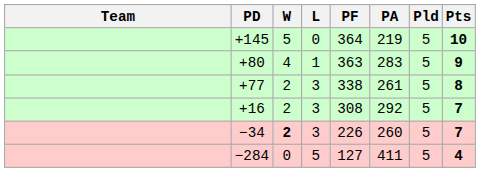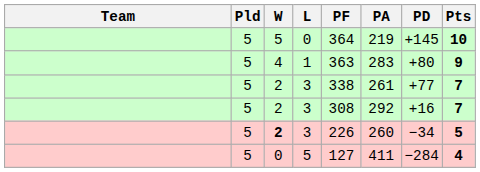columns swapped: (426, 16) <-> (252, 16)
(459, 86) 8 -> (459, 86) 7
(459, 133) 7 -> (459, 133) 5
